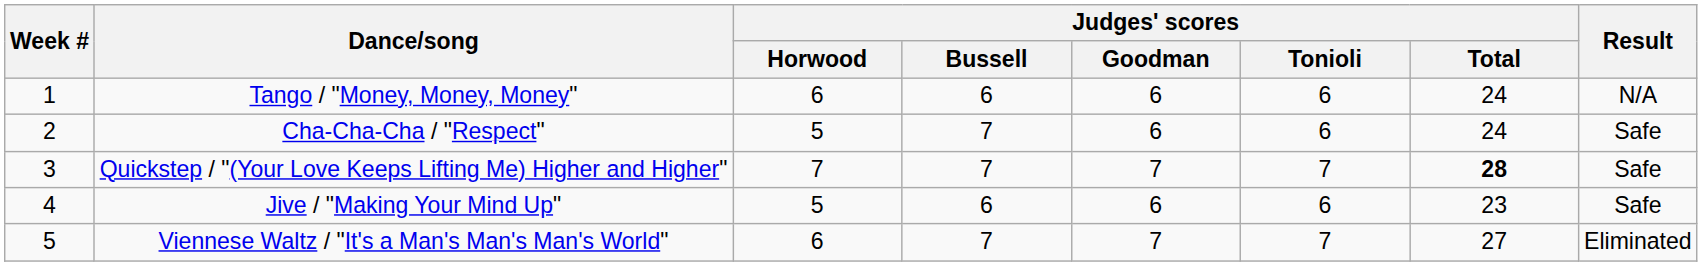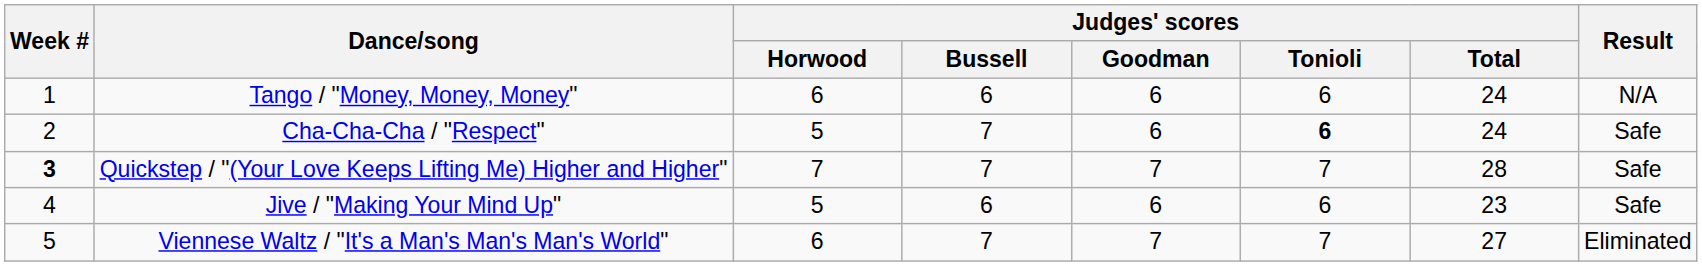(1325, 132) normal -> (1325, 132) bold
(50, 168) normal -> (50, 168) bold
(1494, 168) bold -> (1494, 168) normal
